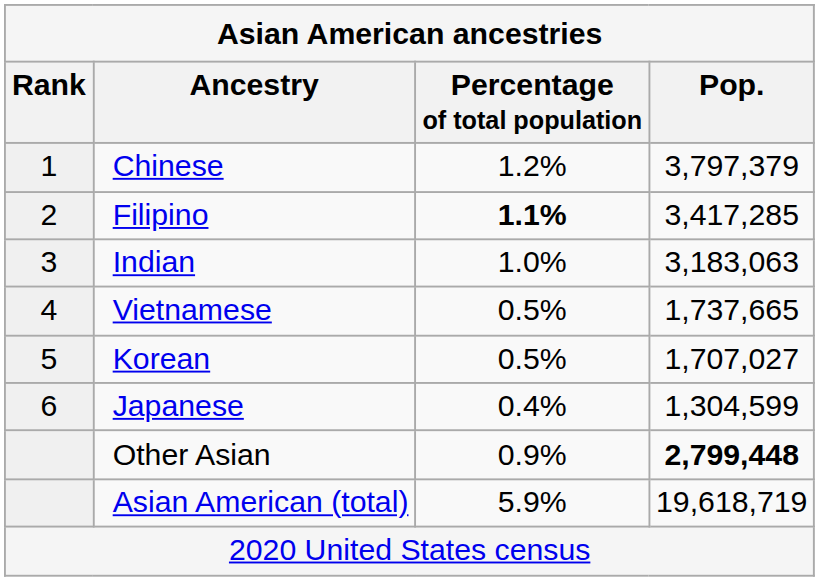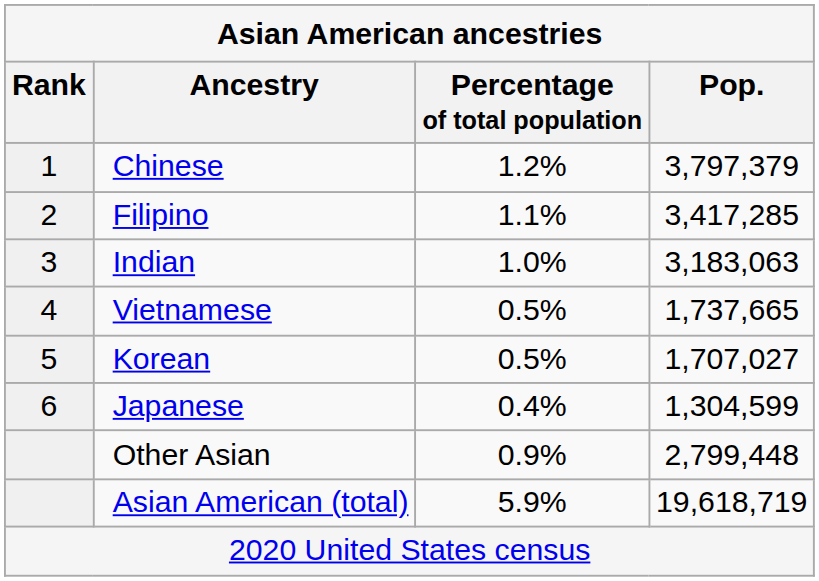(532, 214) bold -> (532, 214) normal
(732, 454) bold -> (732, 454) normal
